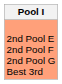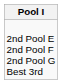(31, 55) lightsalmon background -> (31, 55) no background
